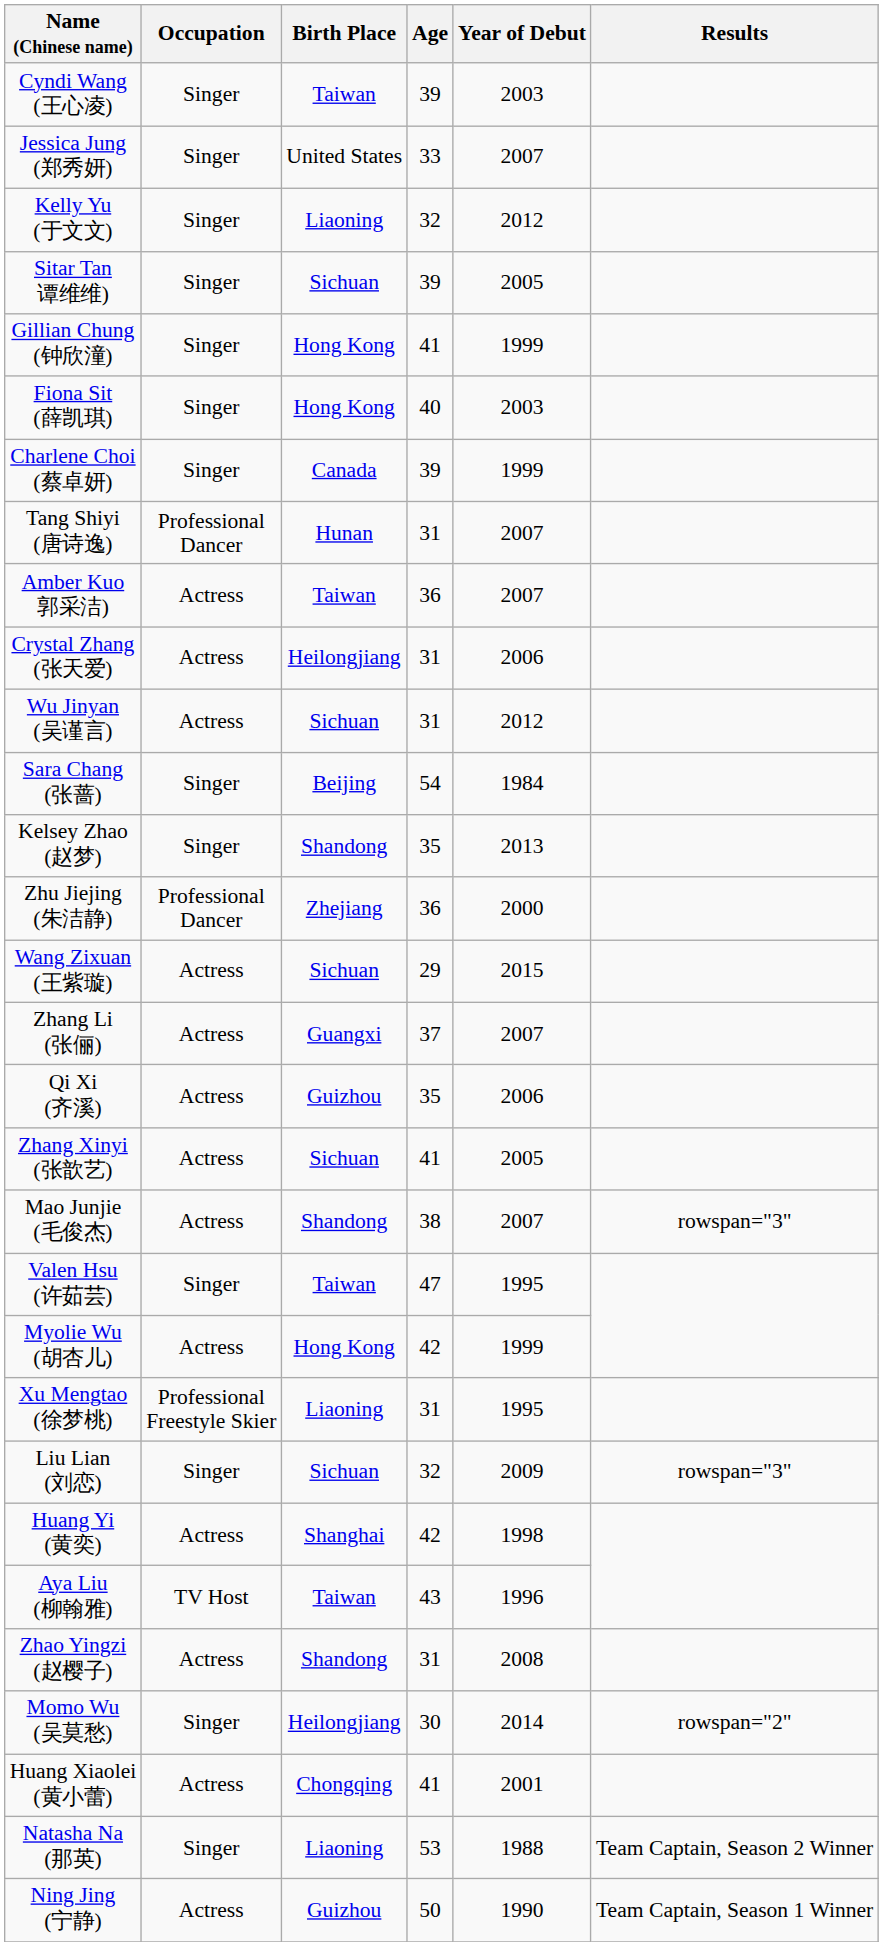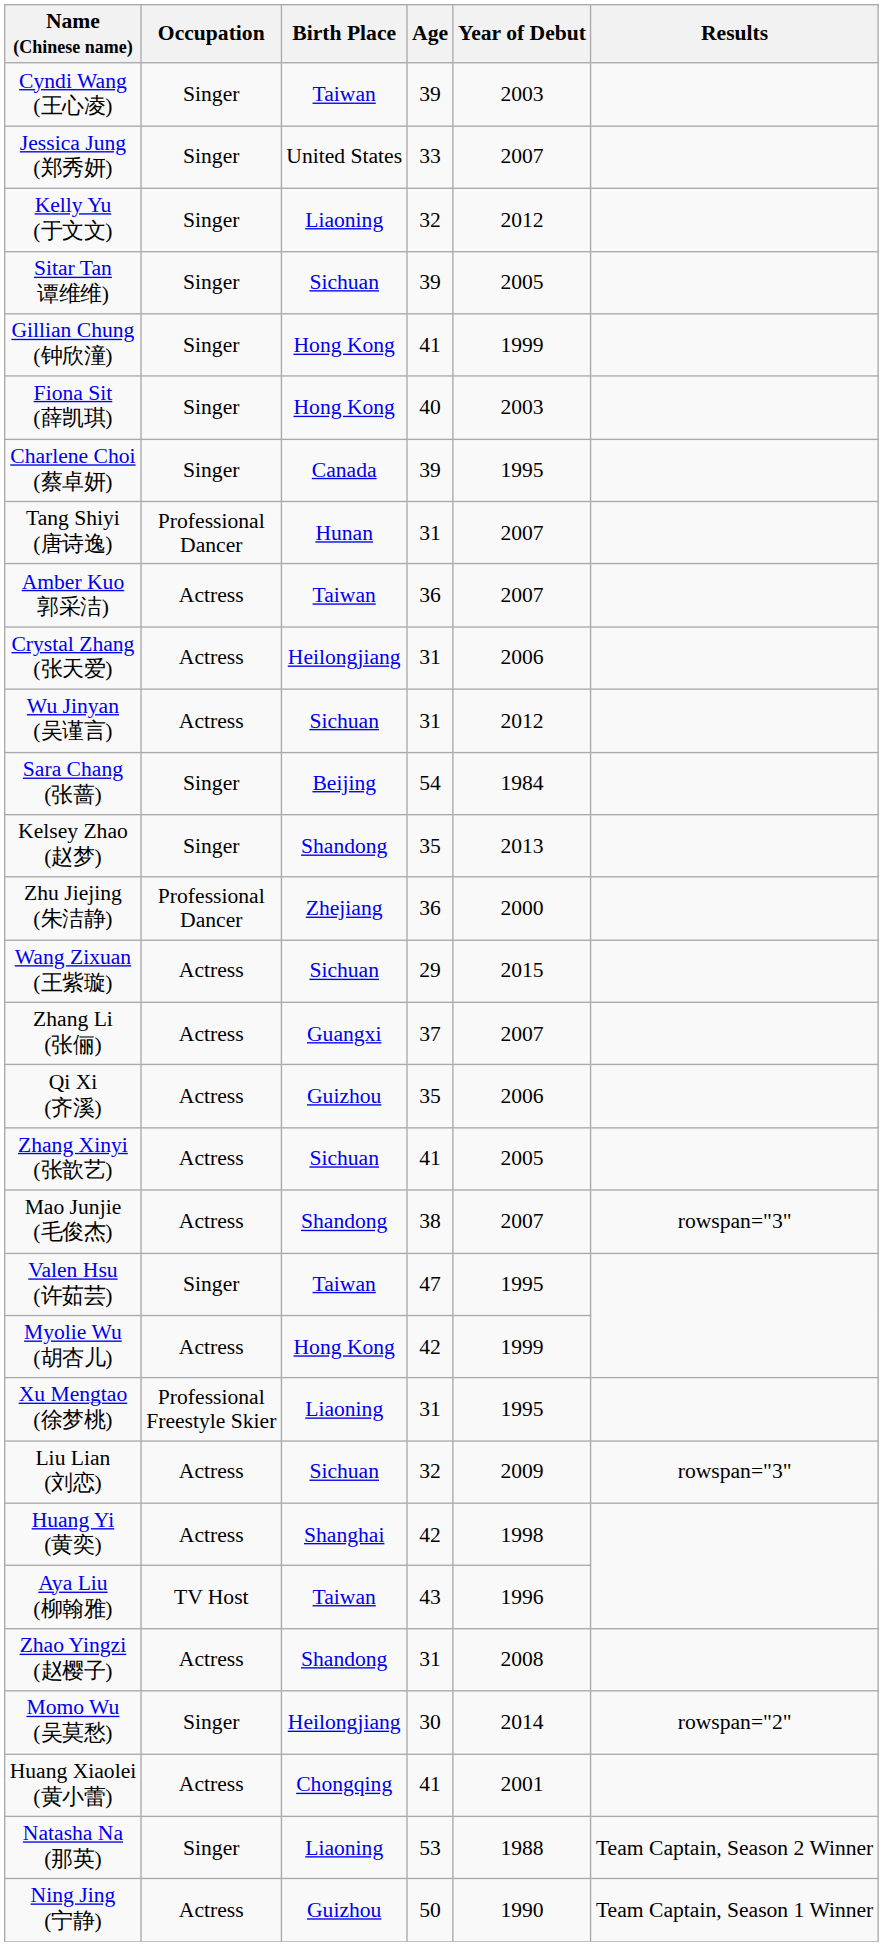(522, 469) 1999 -> (522, 469) 1995
(211, 1471) Singer -> (211, 1471) Actress
